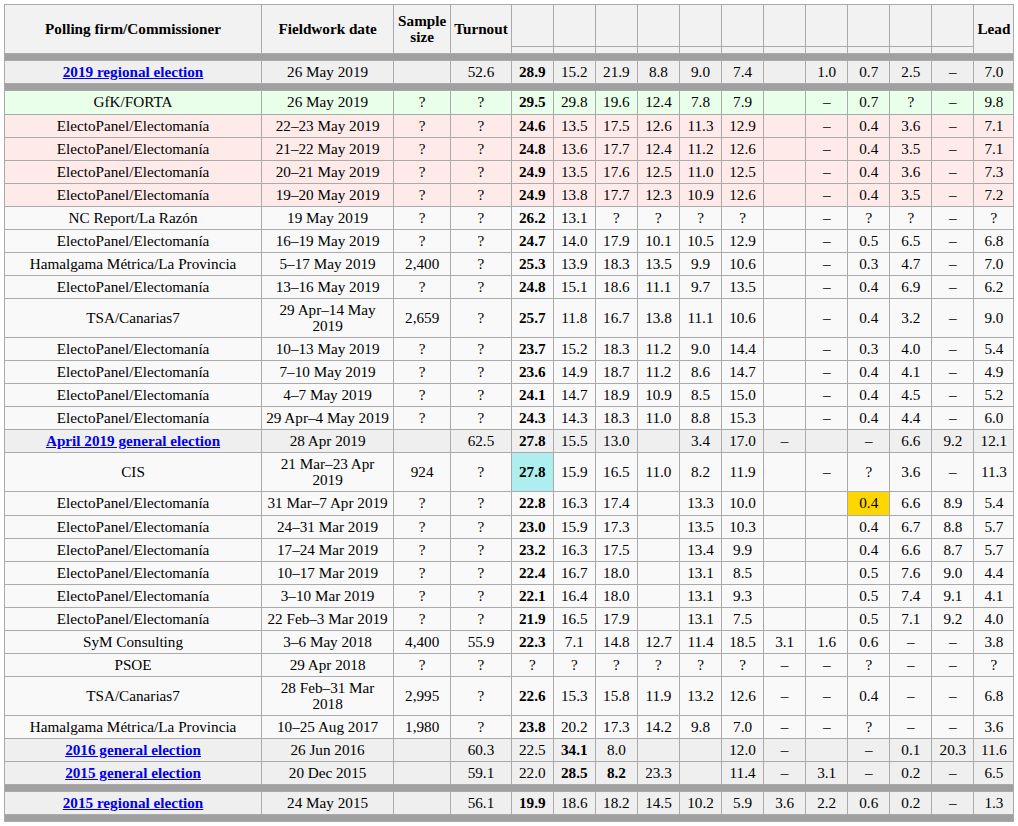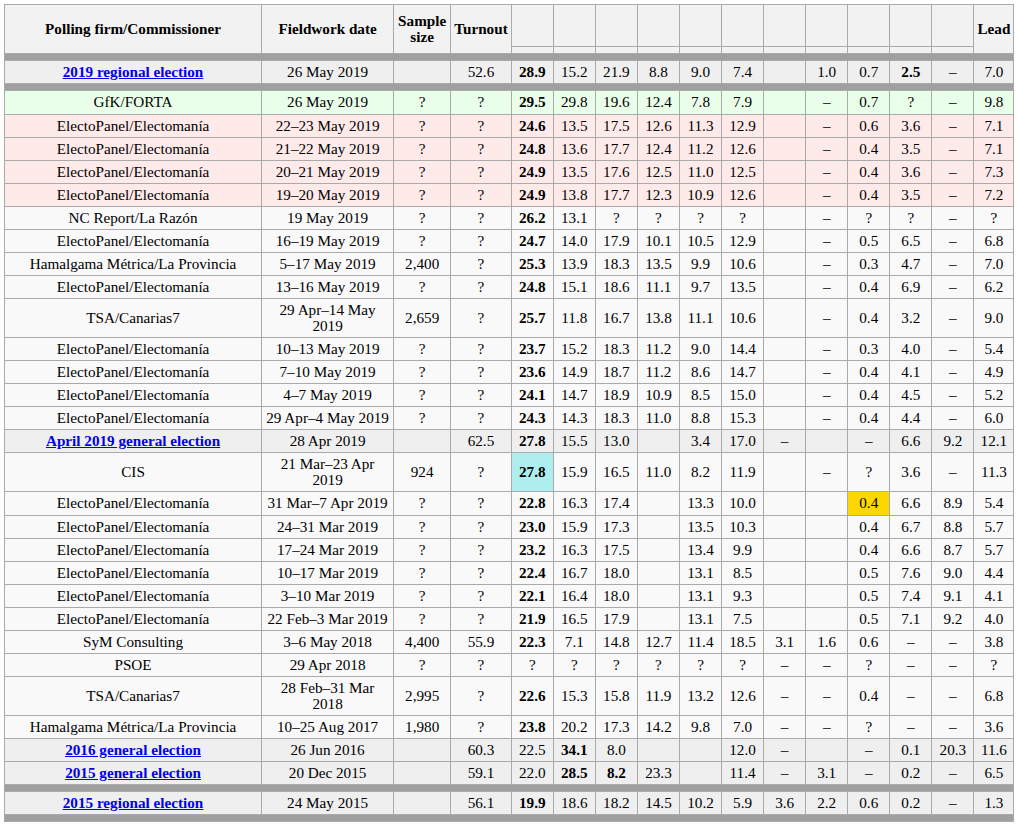(911, 72) normal -> (911, 72) bold
(869, 125) 0.4 -> (869, 125) 0.6
